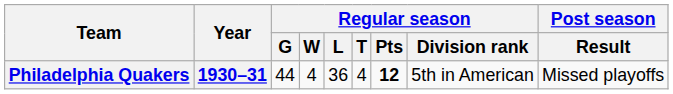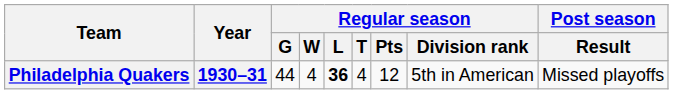(338, 75) normal -> (338, 75) bold
(389, 75) bold -> (389, 75) normal
